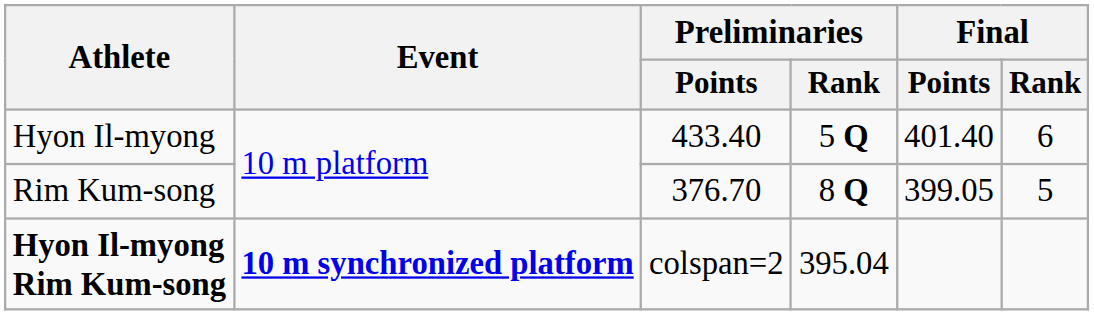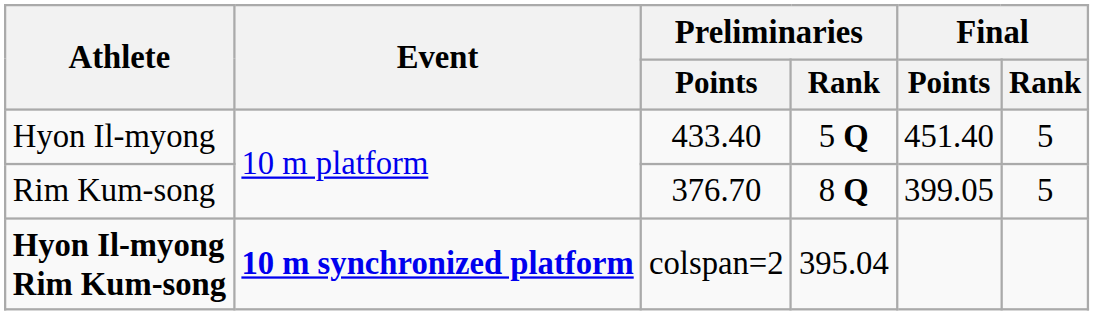(949, 136) 401.40 -> (949, 136) 451.40
(1045, 136) 6 -> (1045, 136) 5
